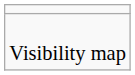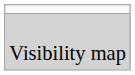(68, 53) no background -> (68, 53) lightgrey background
